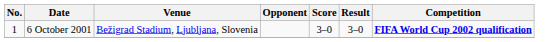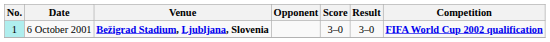(14, 29) no background -> (14, 29) paleturquoise background
(177, 29) normal -> (183, 29) bold
